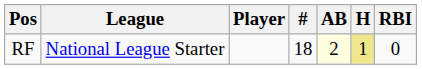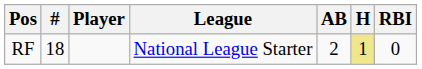columns swapped: (303, 19) <-> (135, 19)
(334, 49) lightyellow background -> (334, 49) no background
